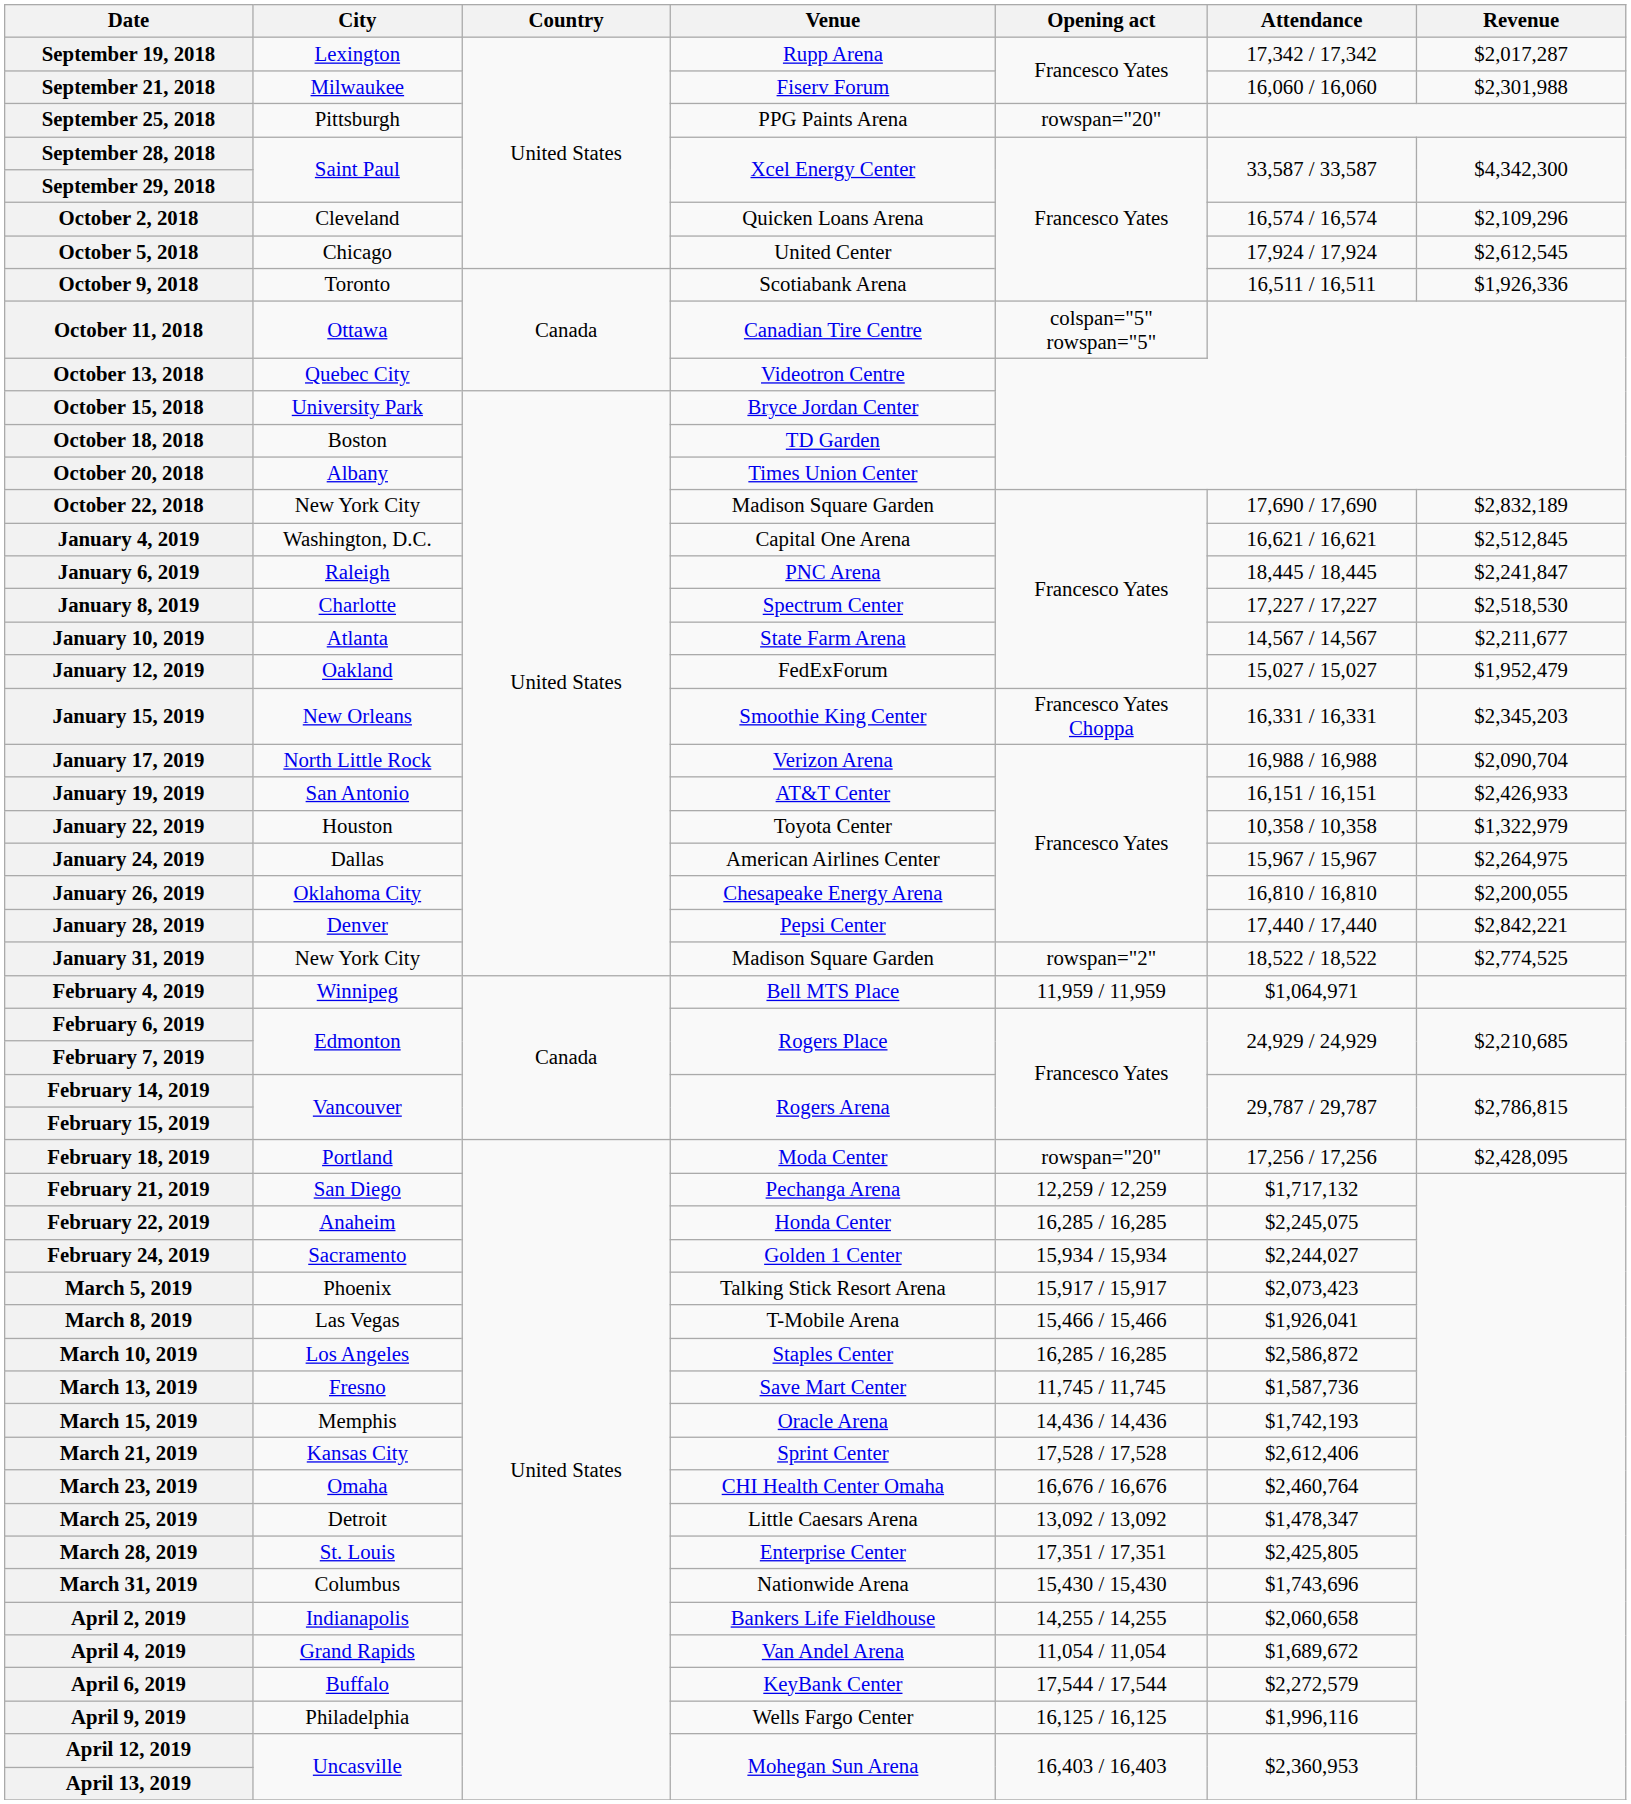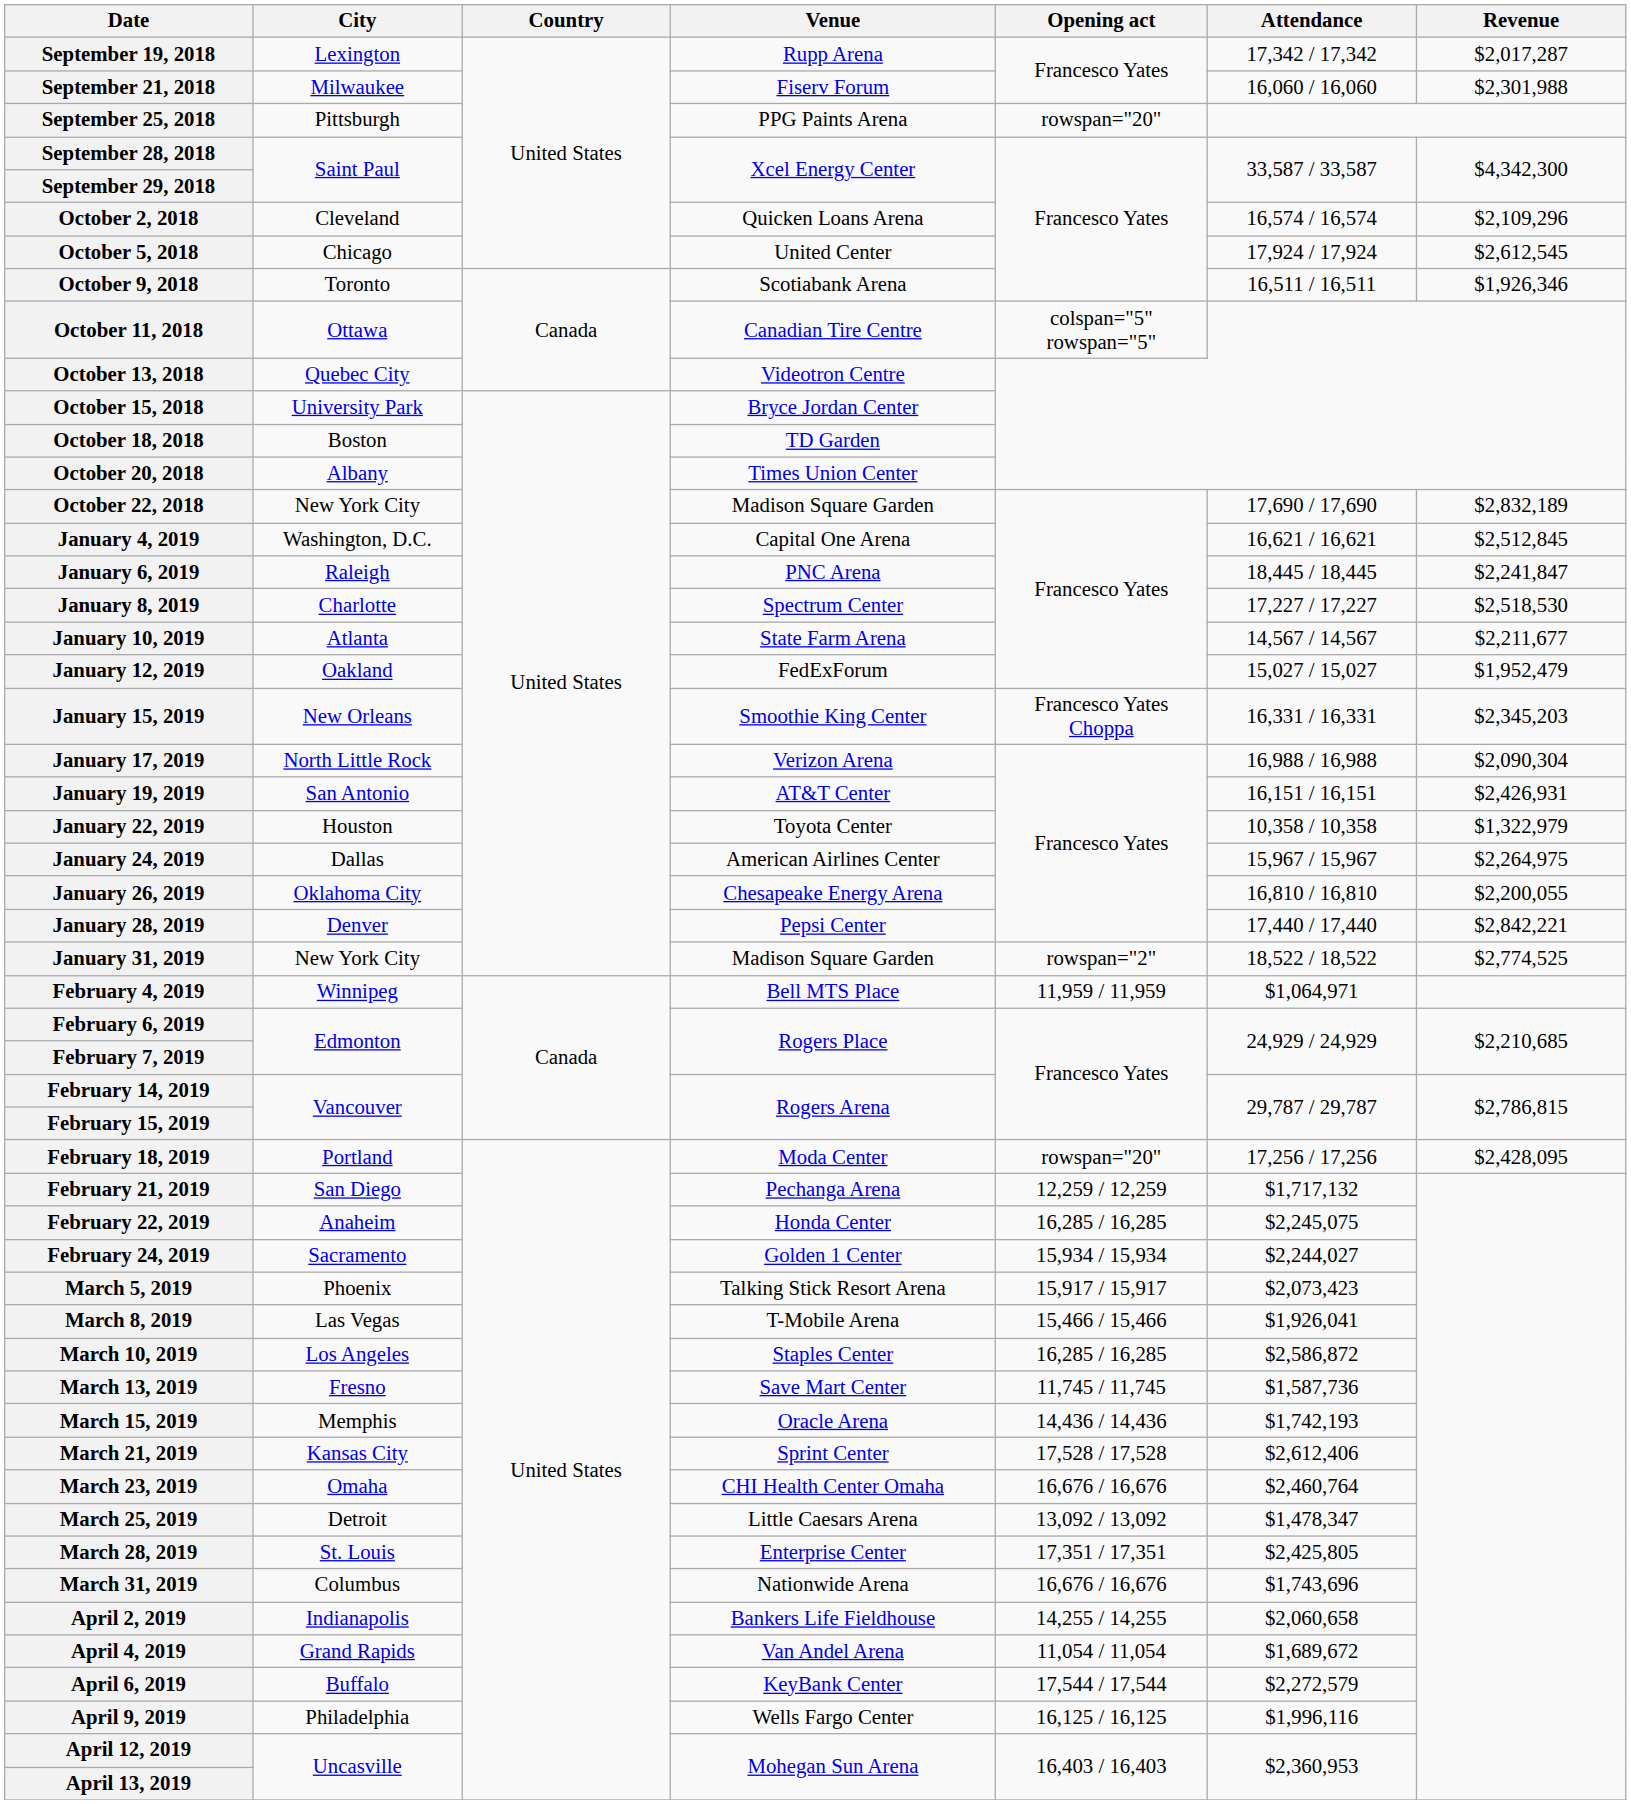(1521, 284) $1,926,336 -> (1521, 284) $1,926,346
(1521, 760) $2,090,704 -> (1521, 760) $2,090,304
(1521, 793) $2,426,933 -> (1521, 793) $2,426,931
(1101, 1585) 15,430 / 15,430 -> (1101, 1585) 16,676 / 16,676
